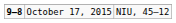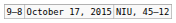(14, 12) bold -> (14, 12) normal
